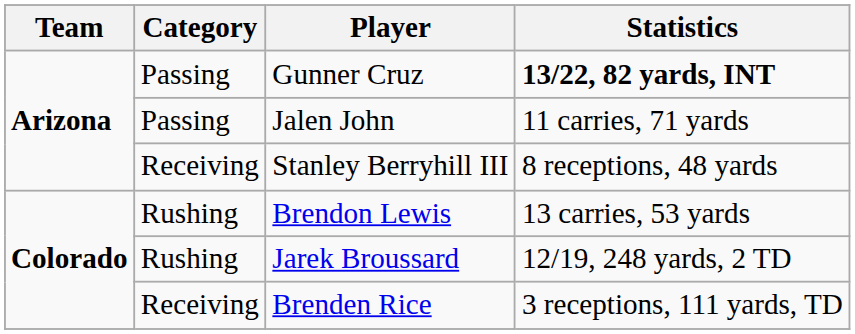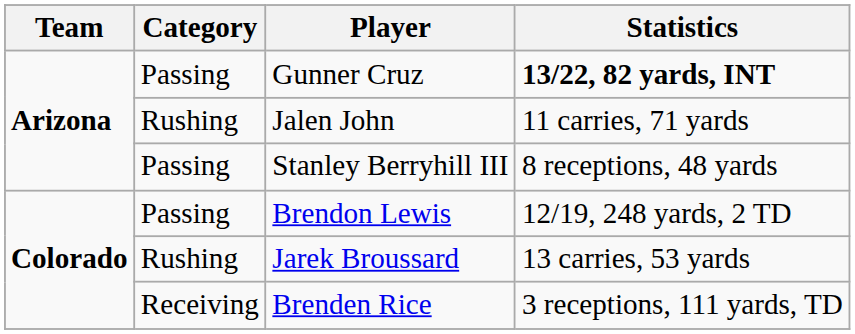(185, 120) Passing -> (189, 120) Rushing
(200, 166) Receiving -> (185, 166) Passing
(189, 212) Rushing -> (185, 212) Passing
(636, 212) 13 carries, 53 yards -> (657, 212) 12/19, 248 yards, 2 TD
(657, 258) 12/19, 248 yards, 2 TD -> (636, 258) 13 carries, 53 yards
